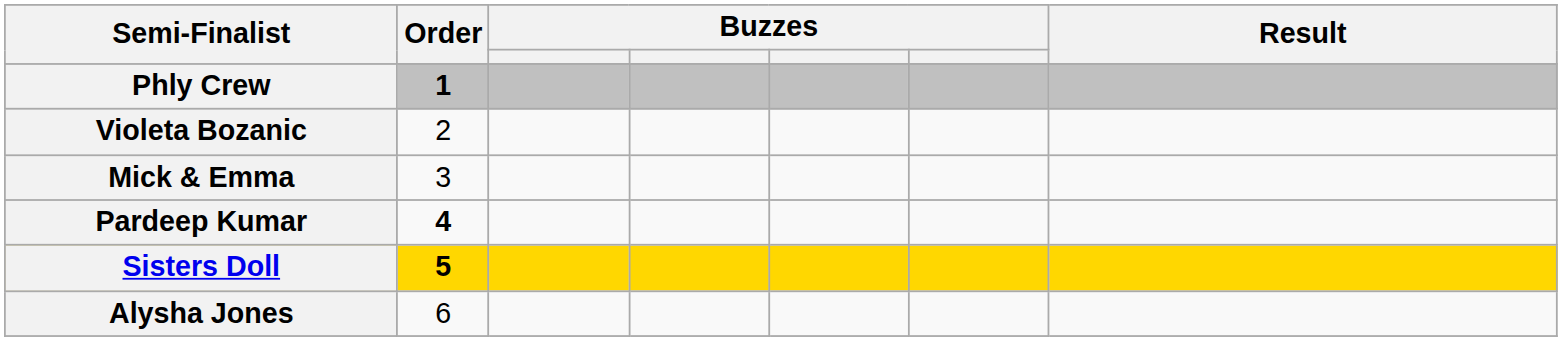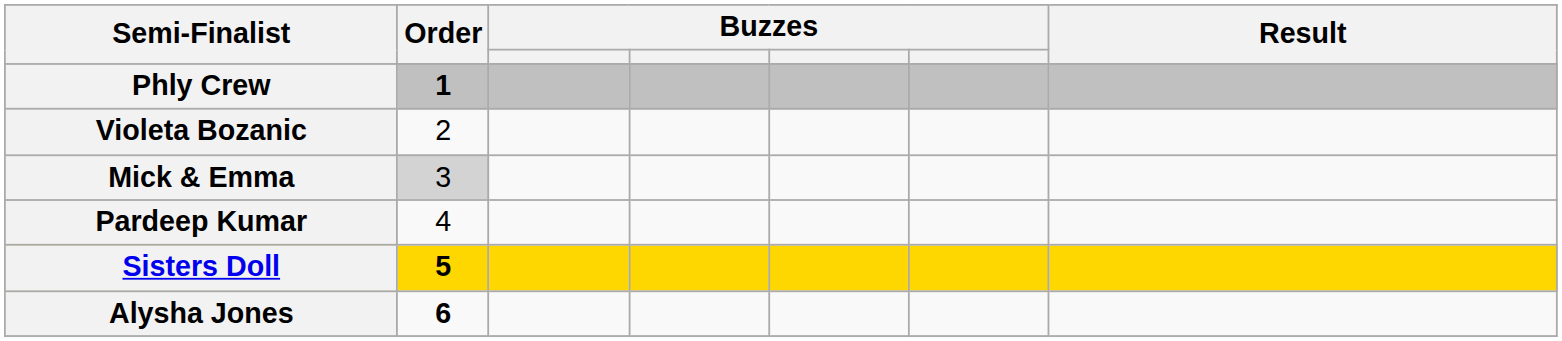(443, 176) no background -> (443, 176) lightgrey background
(443, 222) bold -> (443, 222) normal
(443, 312) normal -> (443, 312) bold
